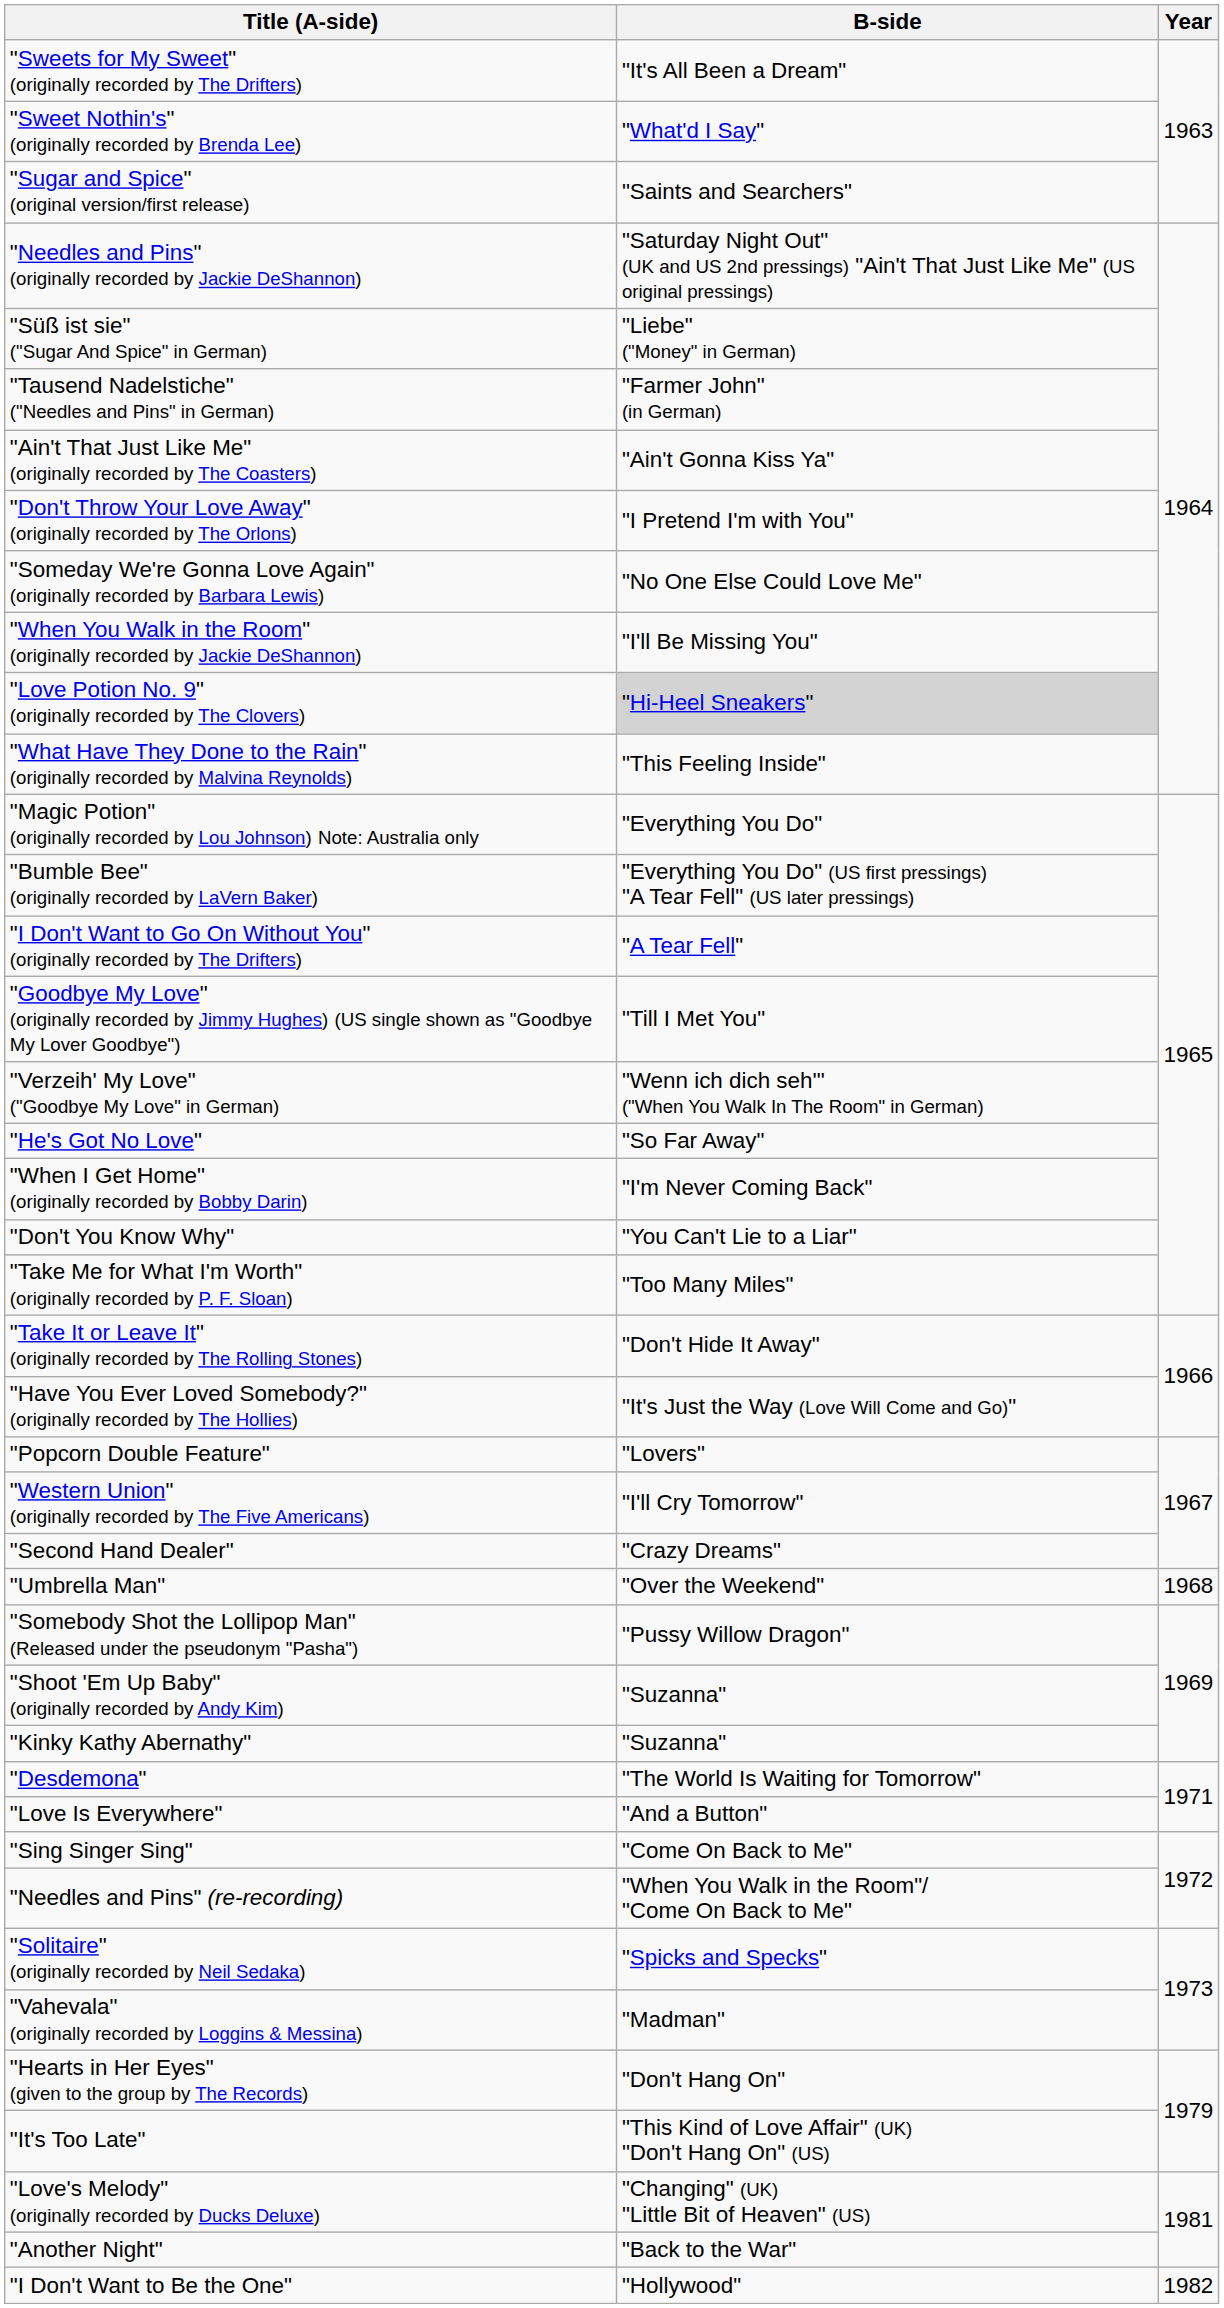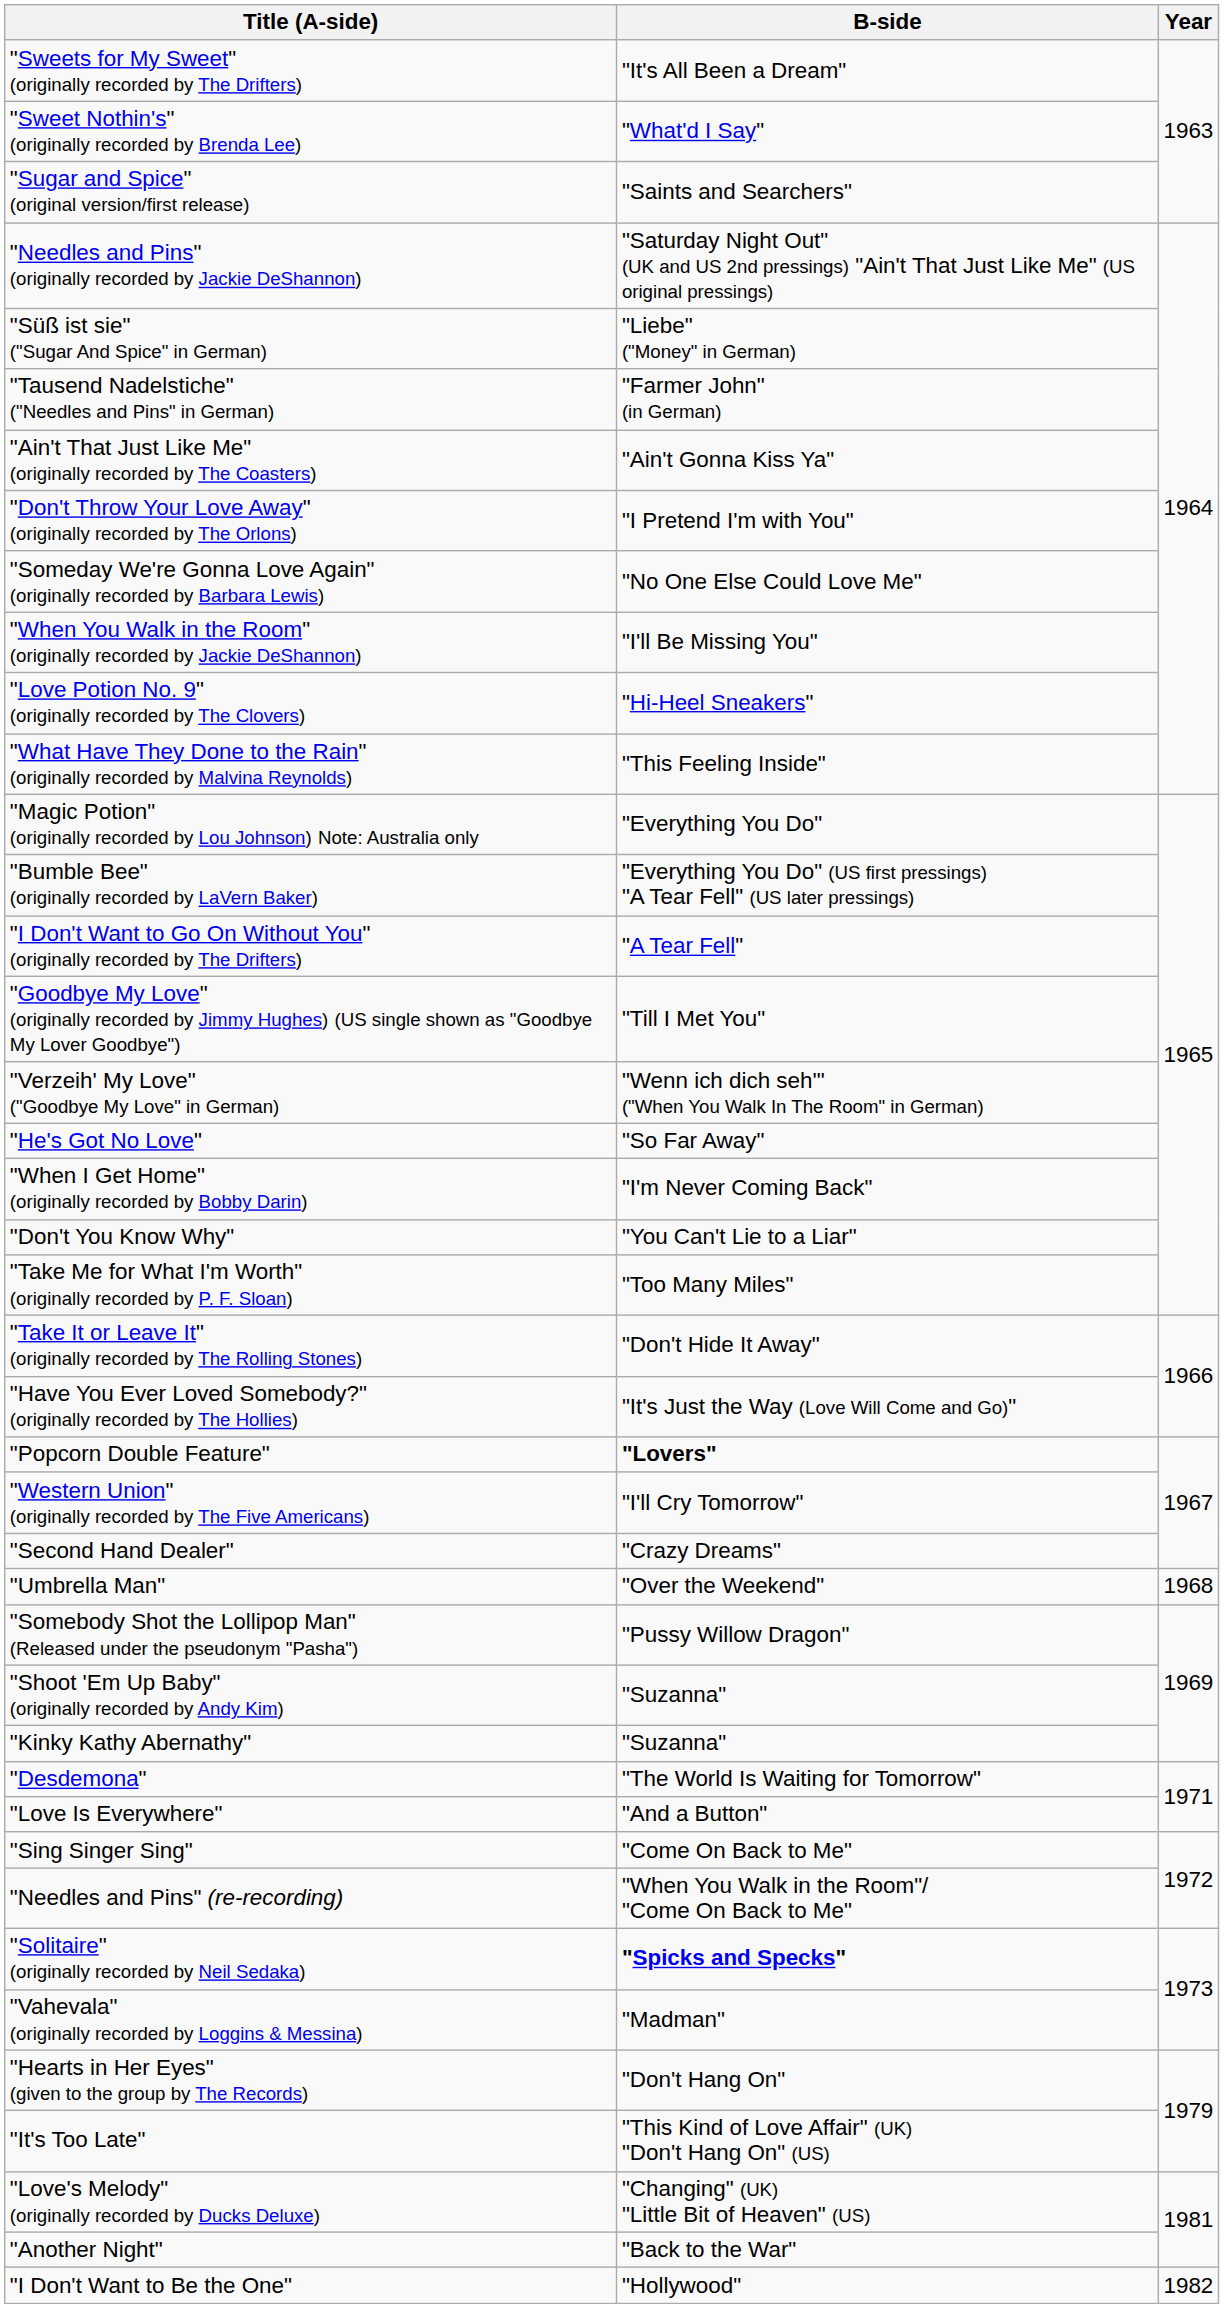(718, 702) lightgrey background -> (718, 702) no background
(663, 1454) normal -> (669, 1454) bold
(724, 1958) normal -> (734, 1958) bold
